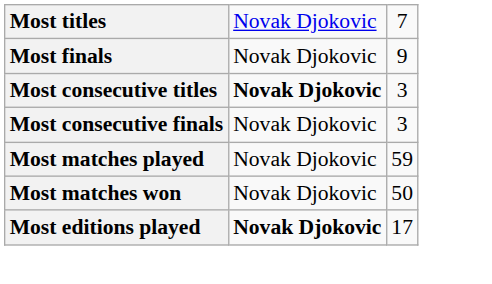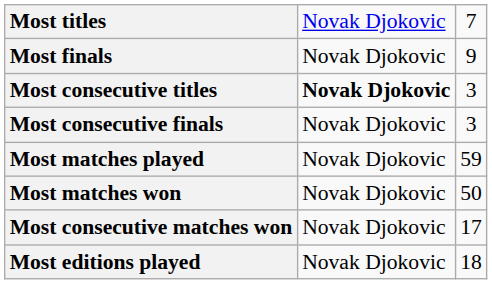+ row: (151, 227)
(307, 227) bold -> (374, 261) normal
(402, 227) 17 -> (471, 261) 18
